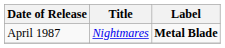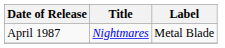(186, 33) bold -> (184, 33) normal
